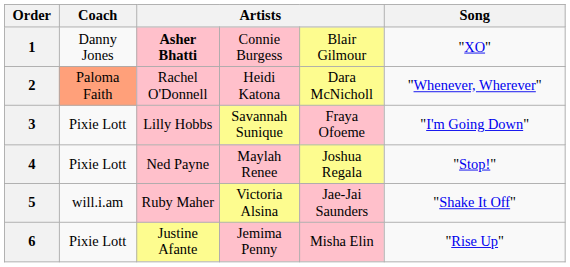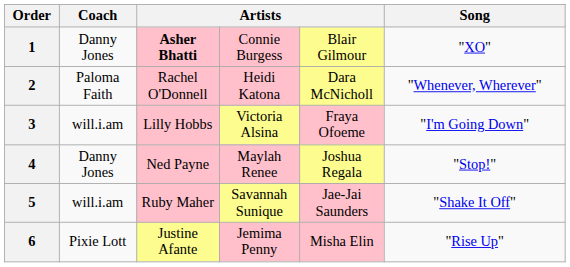(98, 85) lightsalmon background -> (98, 85) no background
(98, 124) Pixie Lott -> (98, 124) will.i.am
(259, 124) Savannah Sunique -> (259, 124) Victoria Alsina
(98, 163) Pixie Lott -> (98, 163) Danny Jones
(259, 203) Victoria Alsina -> (259, 203) Savannah Sunique
